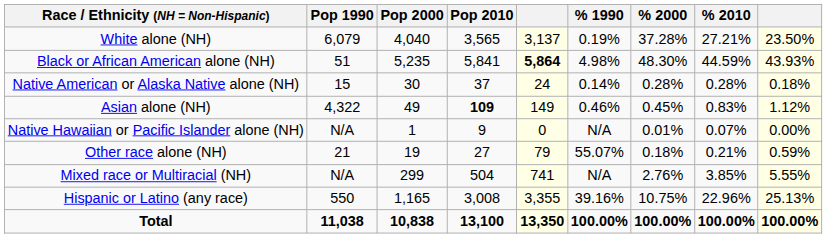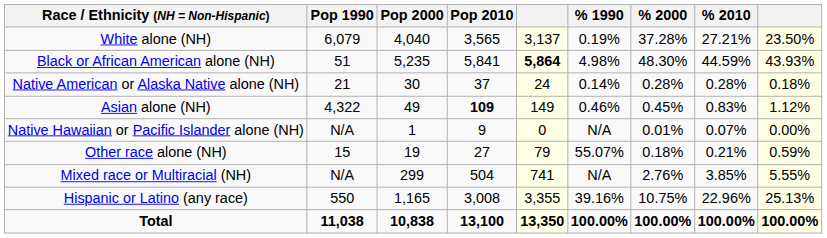(342, 84) 15 -> (342, 84) 21
(342, 152) 21 -> (342, 152) 15
